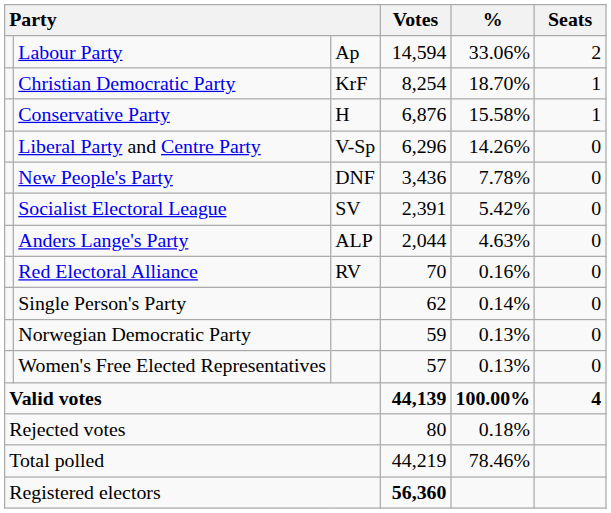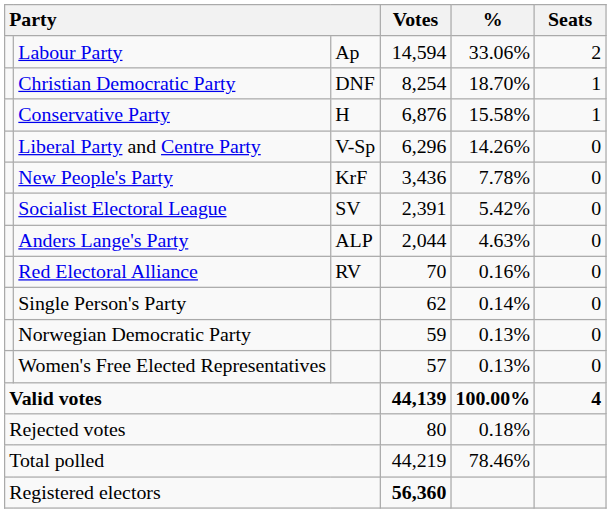(351, 83) KrF -> (355, 83) DNF
(355, 177) DNF -> (351, 177) KrF
